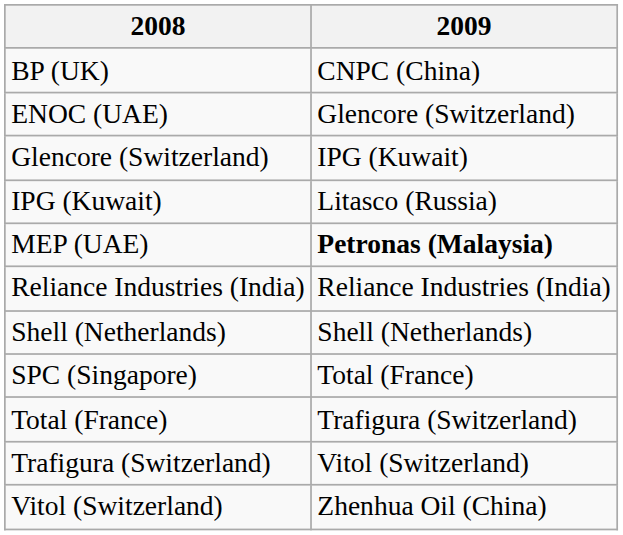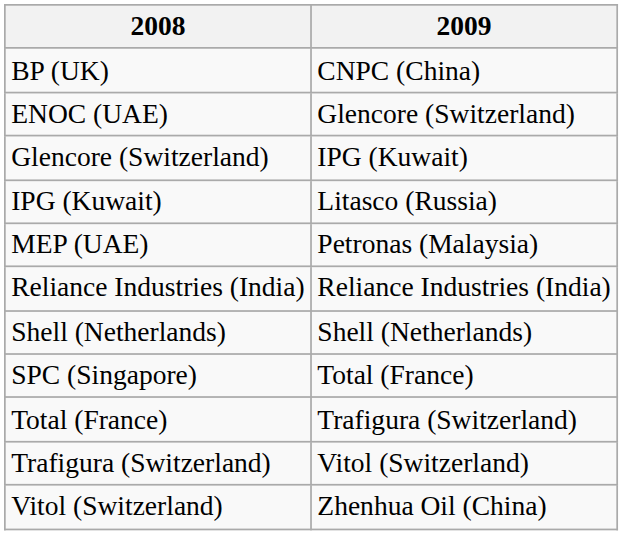(435, 244) bold -> (428, 244) normal
